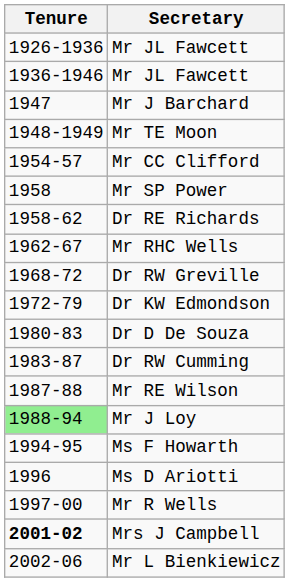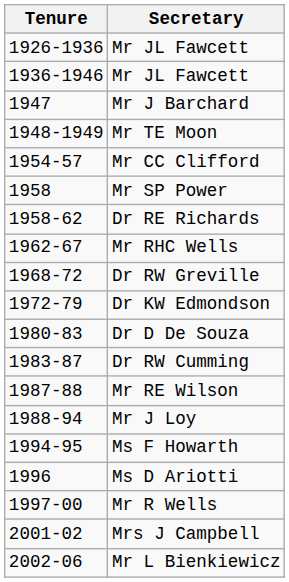(46, 419) lightgreen background -> (46, 419) no background
(46, 534) bold -> (46, 534) normal
